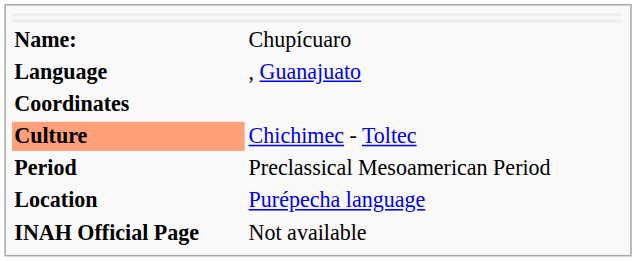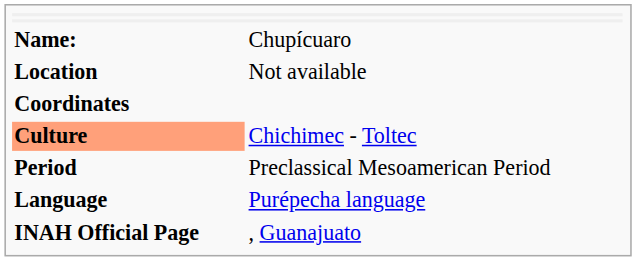(61, 71) Language -> (56, 71) Location
(305, 71) , Guanajuato -> (308, 71) Not available
(56, 200) Location -> (61, 200) Language
(308, 232) Not available -> (305, 232) , Guanajuato
